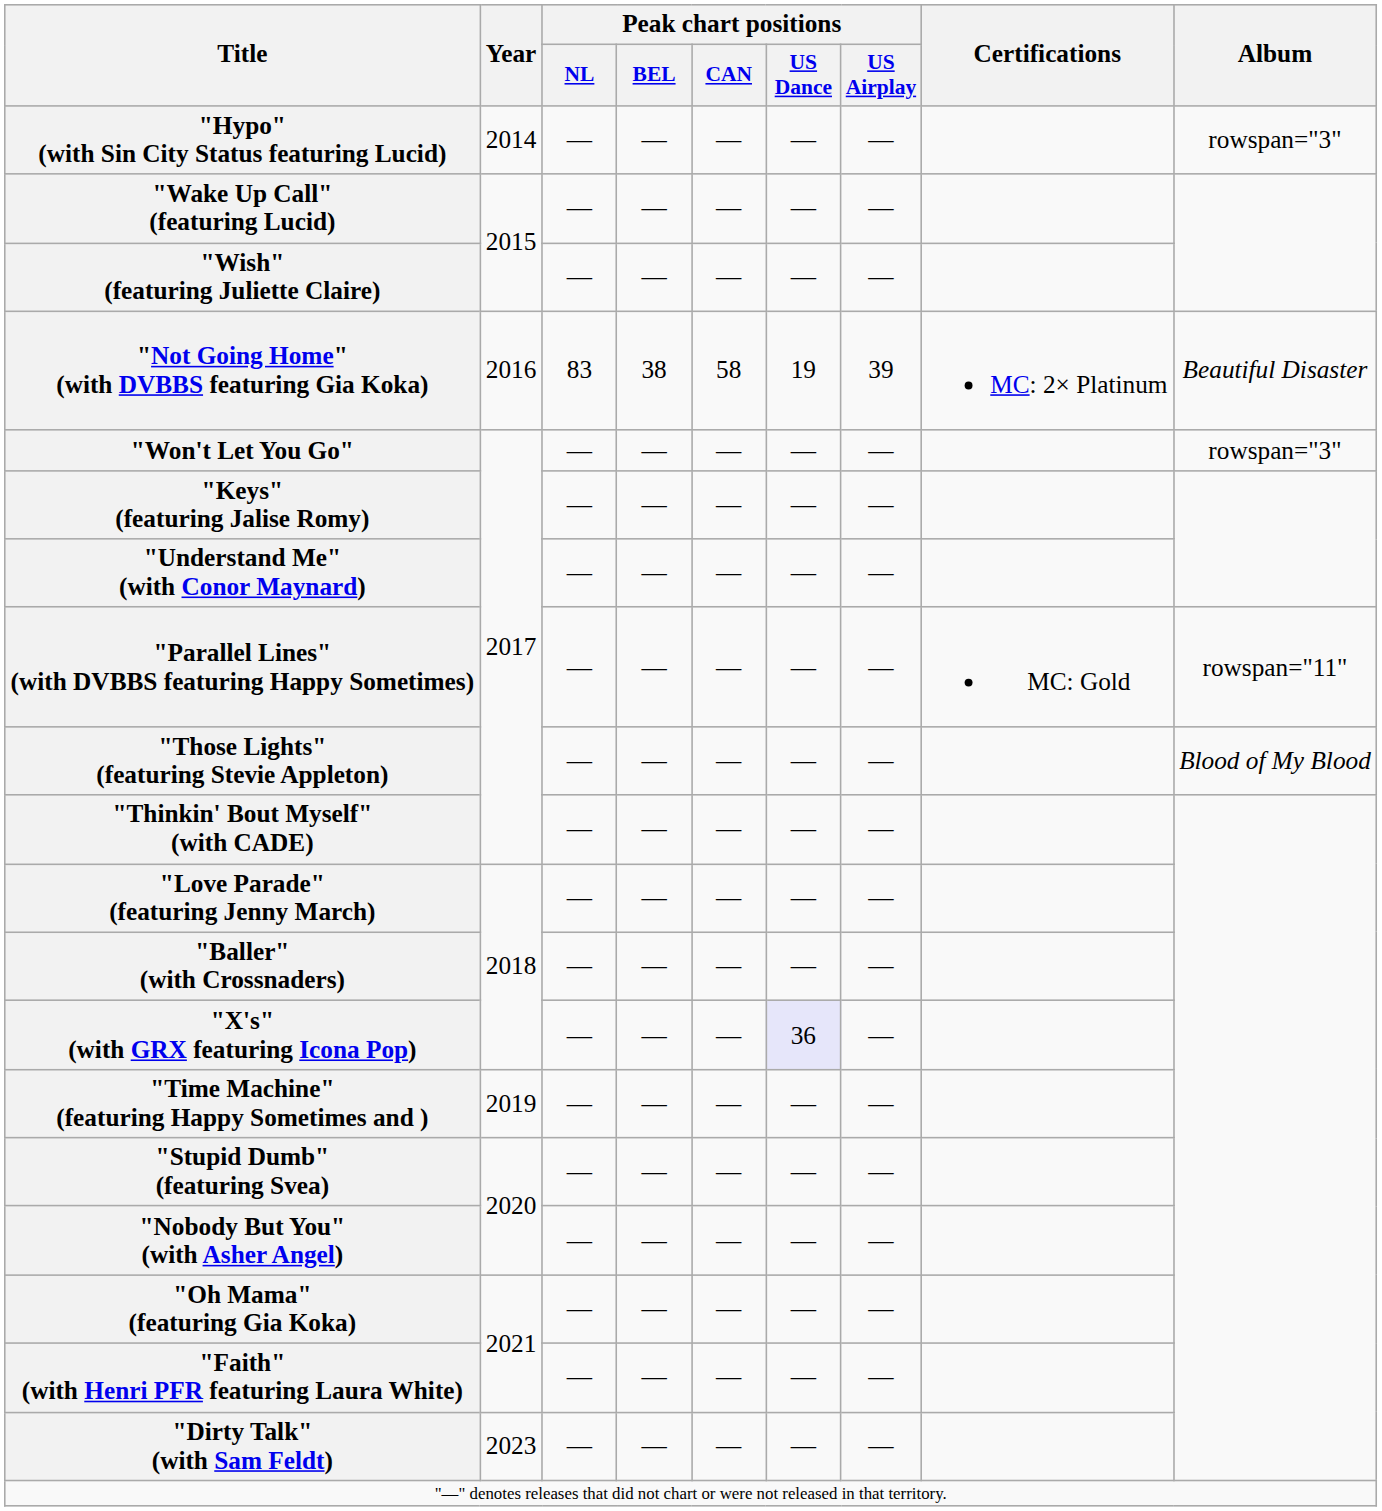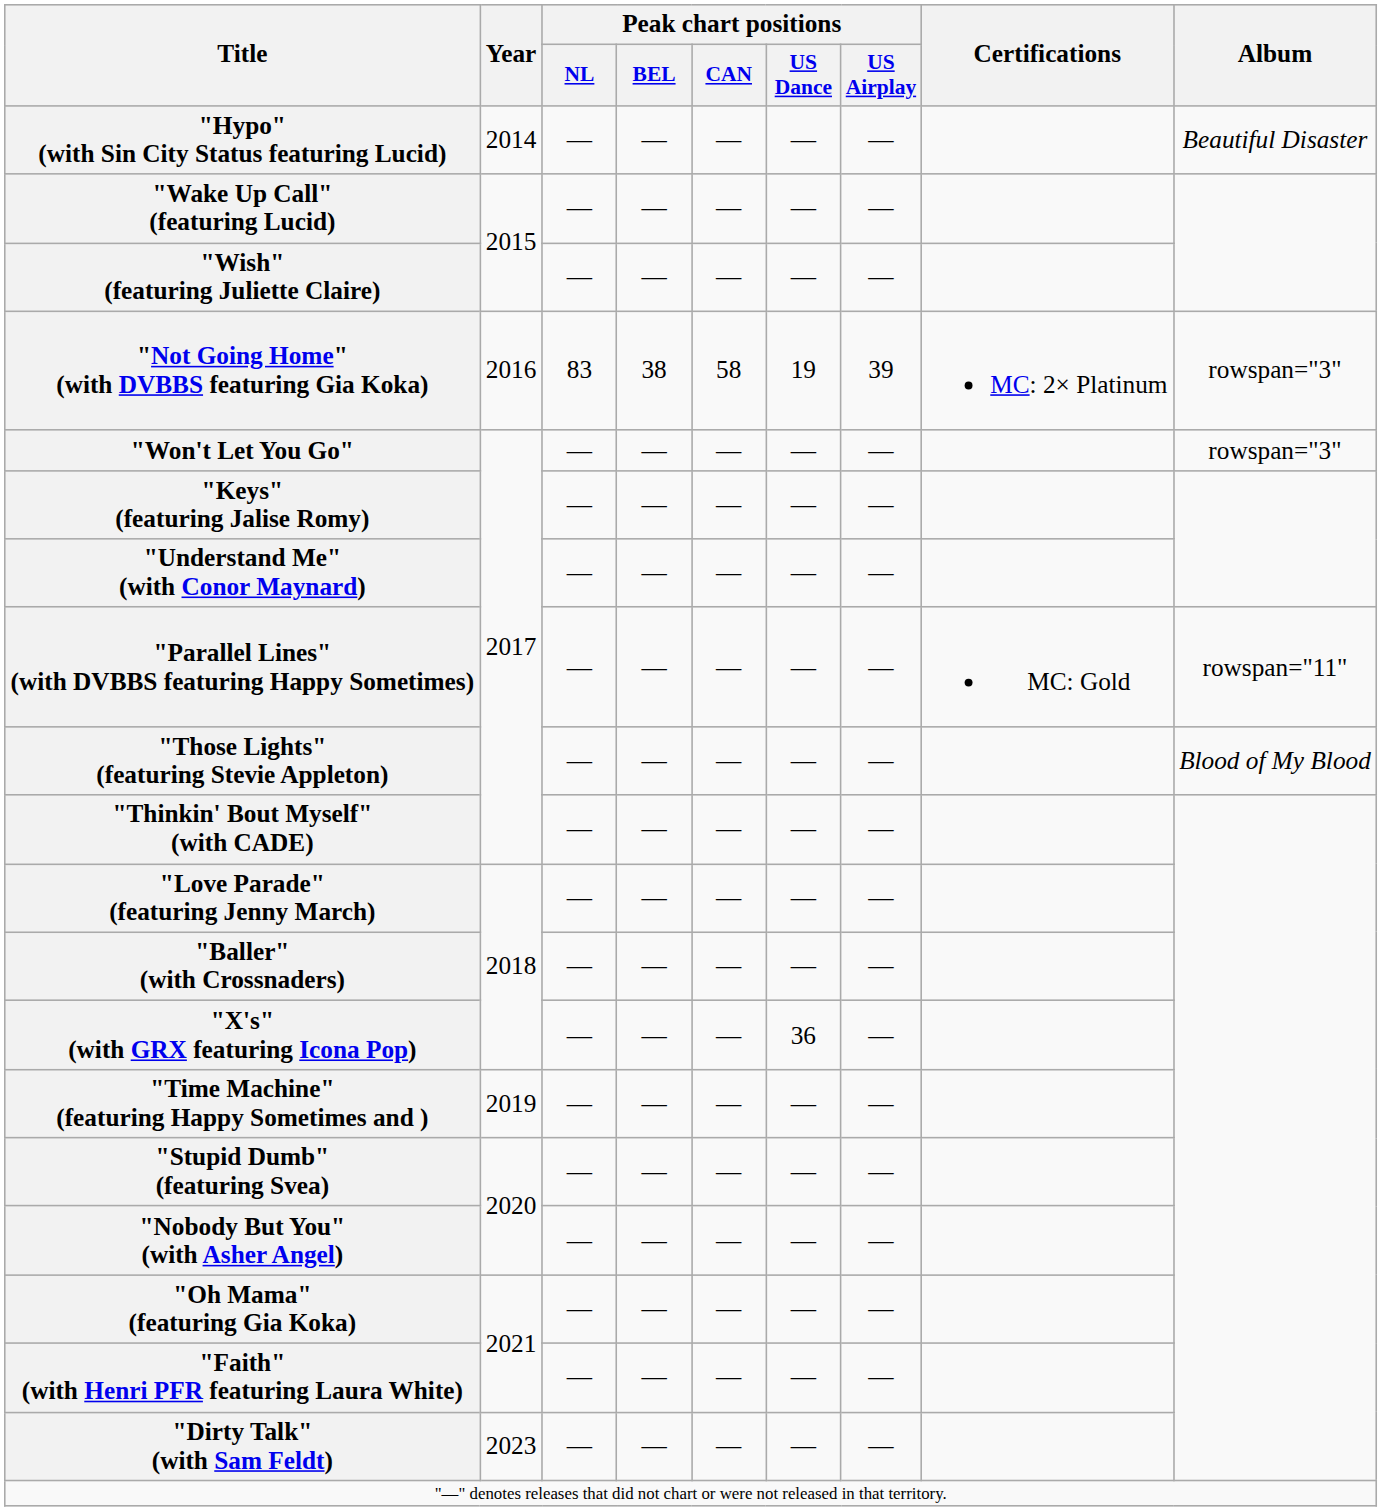(1275, 139) rowspan="3" -> (1275, 139) Beautiful Disaster
(1275, 370) Beautiful Disaster -> (1275, 370) rowspan="3"
(803, 1034) lavender background -> (803, 1034) no background
